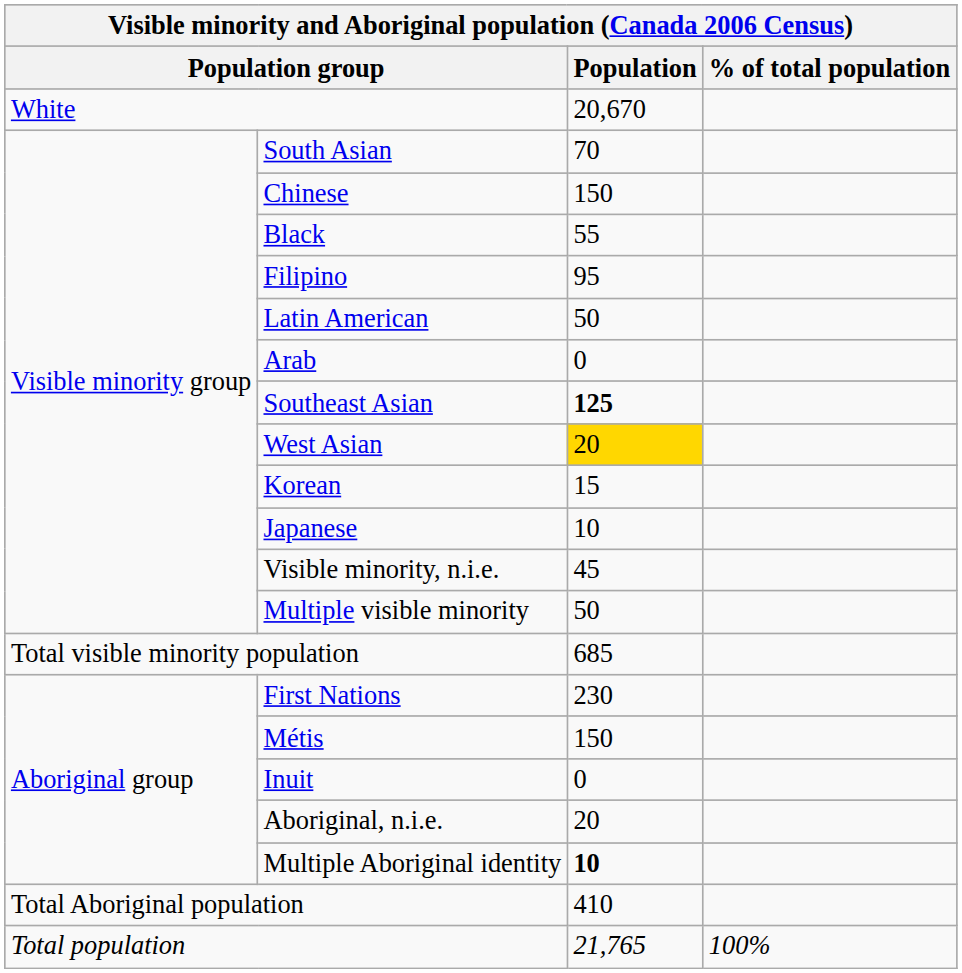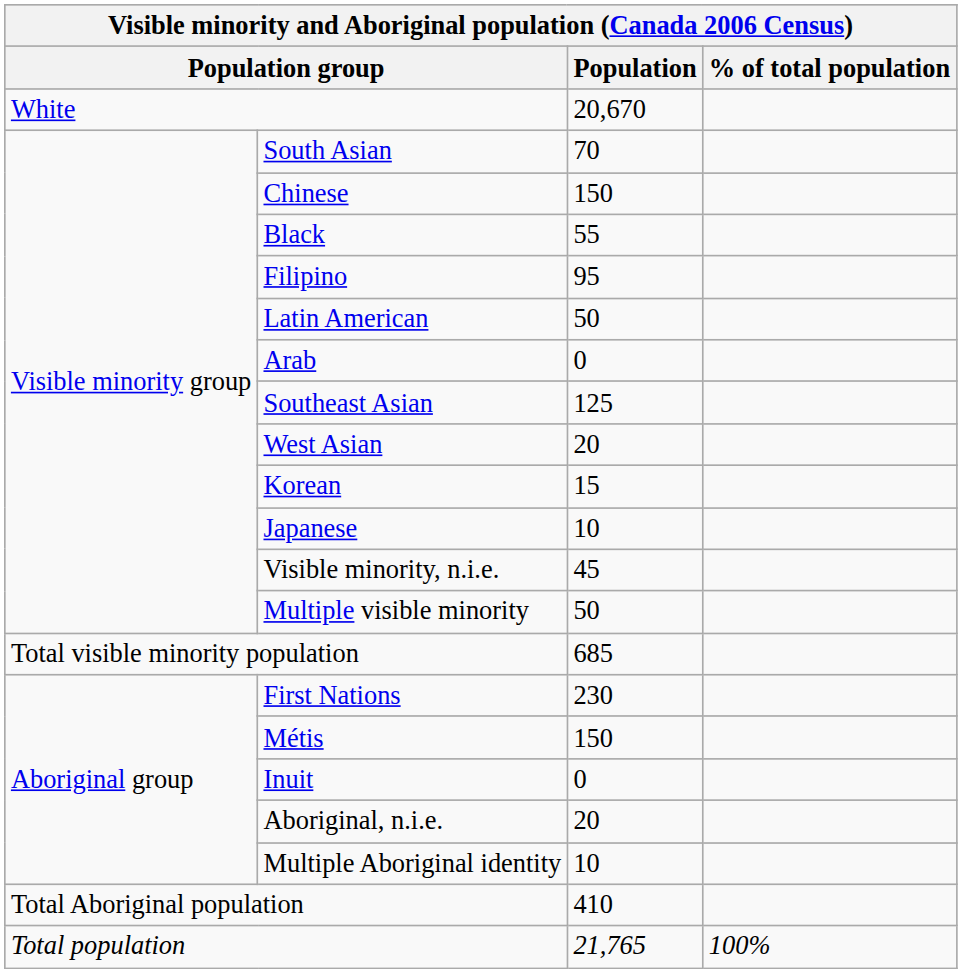(593, 402) bold -> (593, 402) normal
(587, 444) gold background -> (587, 444) no background
(587, 862) bold -> (587, 862) normal
